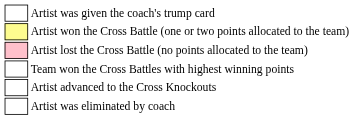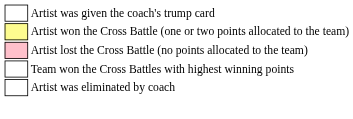- row: (123, 87)
